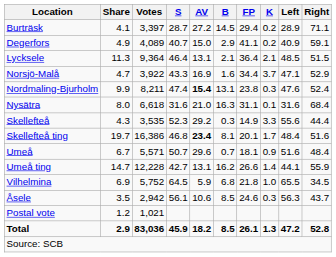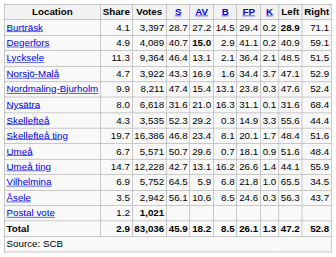(290, 27) normal -> (290, 27) bold
(202, 43) normal -> (202, 43) bold
(202, 89) bold -> (202, 89) normal
(202, 136) bold -> (202, 136) normal
(152, 213) normal -> (152, 213) bold
